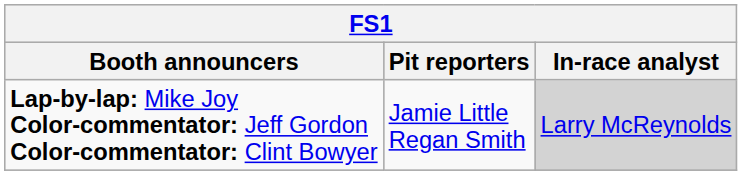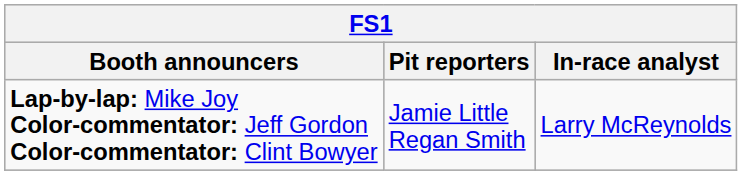(636, 125) lightgrey background -> (636, 125) no background
